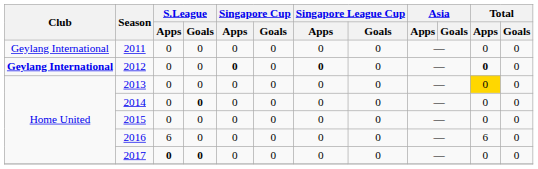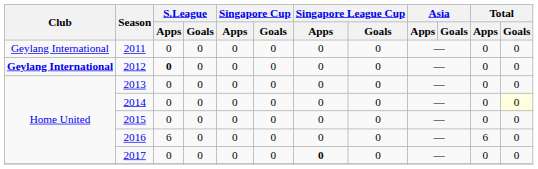(169, 66) normal -> (169, 66) bold
(235, 66) bold -> (235, 66) normal
(321, 66) bold -> (321, 66) normal
(485, 66) bold -> (485, 66) normal
(485, 84) gold background -> (485, 84) no background
(200, 102) bold -> (200, 102) normal
(517, 102) no background -> (517, 102) lightyellow background
(169, 155) bold -> (169, 155) normal
(200, 155) bold -> (200, 155) normal
(321, 155) normal -> (321, 155) bold
